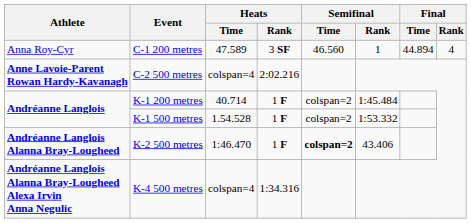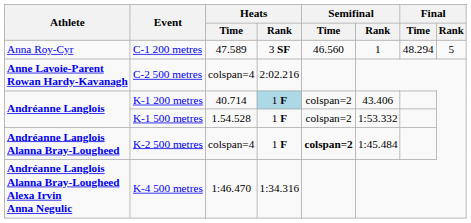(418, 50) 44.894 -> (418, 50) 48.294
(451, 50) 4 -> (451, 50) 5
(279, 100) no background -> (279, 100) lightblue background
(378, 100) 1:45.484 -> (378, 100) 43.406
(231, 144) 1:46.470 -> (231, 144) colspan=4
(378, 144) 43.406 -> (378, 144) 1:45.484
(231, 189) colspan=4 -> (231, 189) 1:46.470
